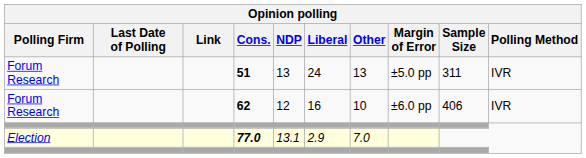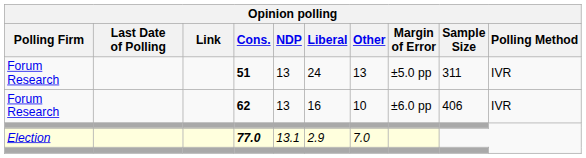(283, 106) 12 -> (283, 106) 13
